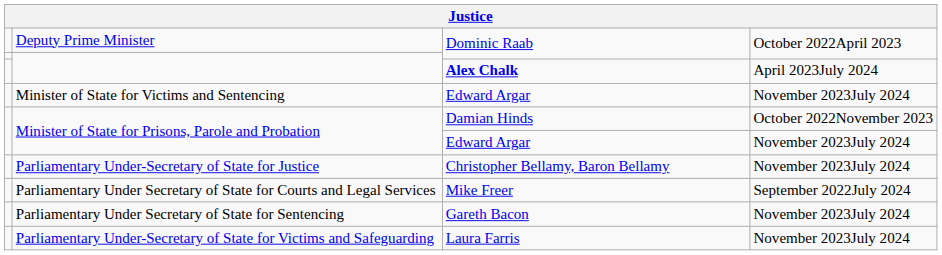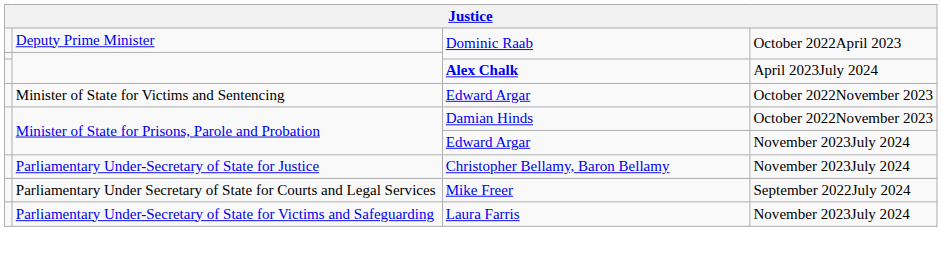(832, 94) November 2023July 2024 -> (843, 94) October 2022November 2023
- row: (180, 214)
